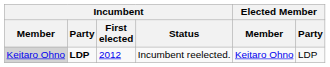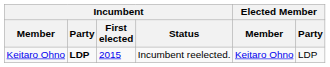(36, 54) lightgrey background -> (36, 54) no background
(110, 54) 2012 -> (110, 54) 2015
